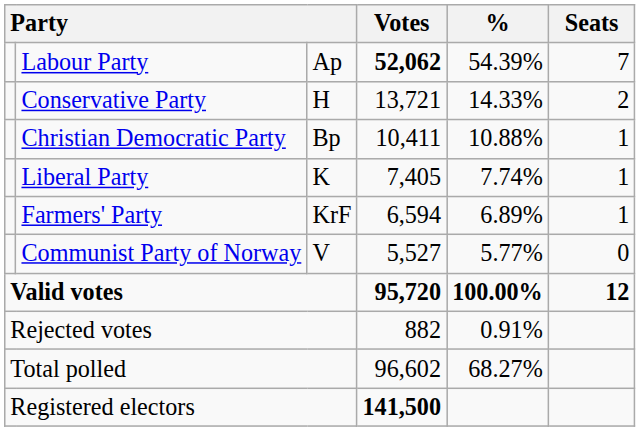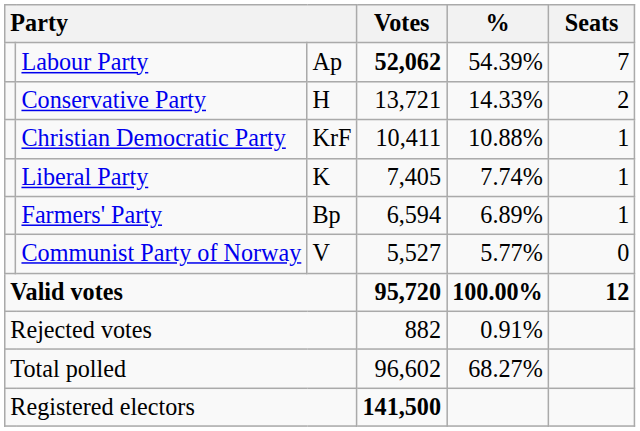(327, 138) Bp -> (332, 138) KrF
(332, 215) KrF -> (327, 215) Bp
